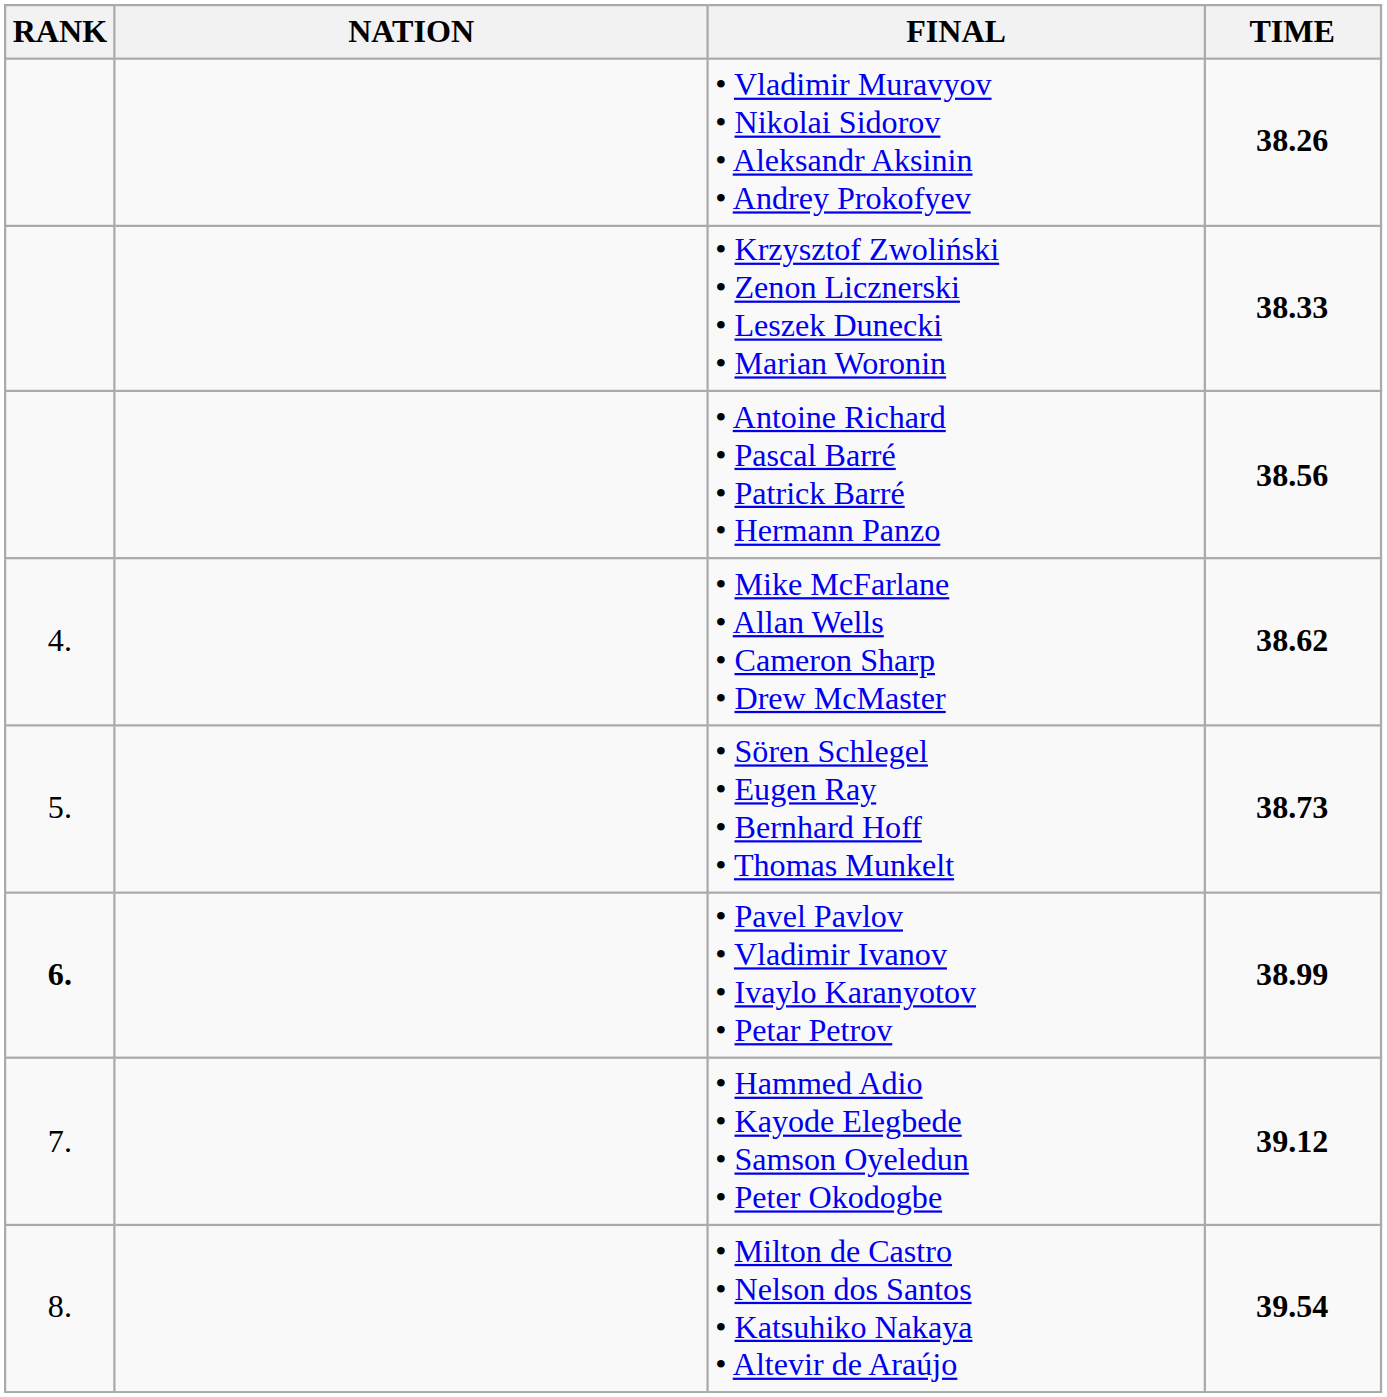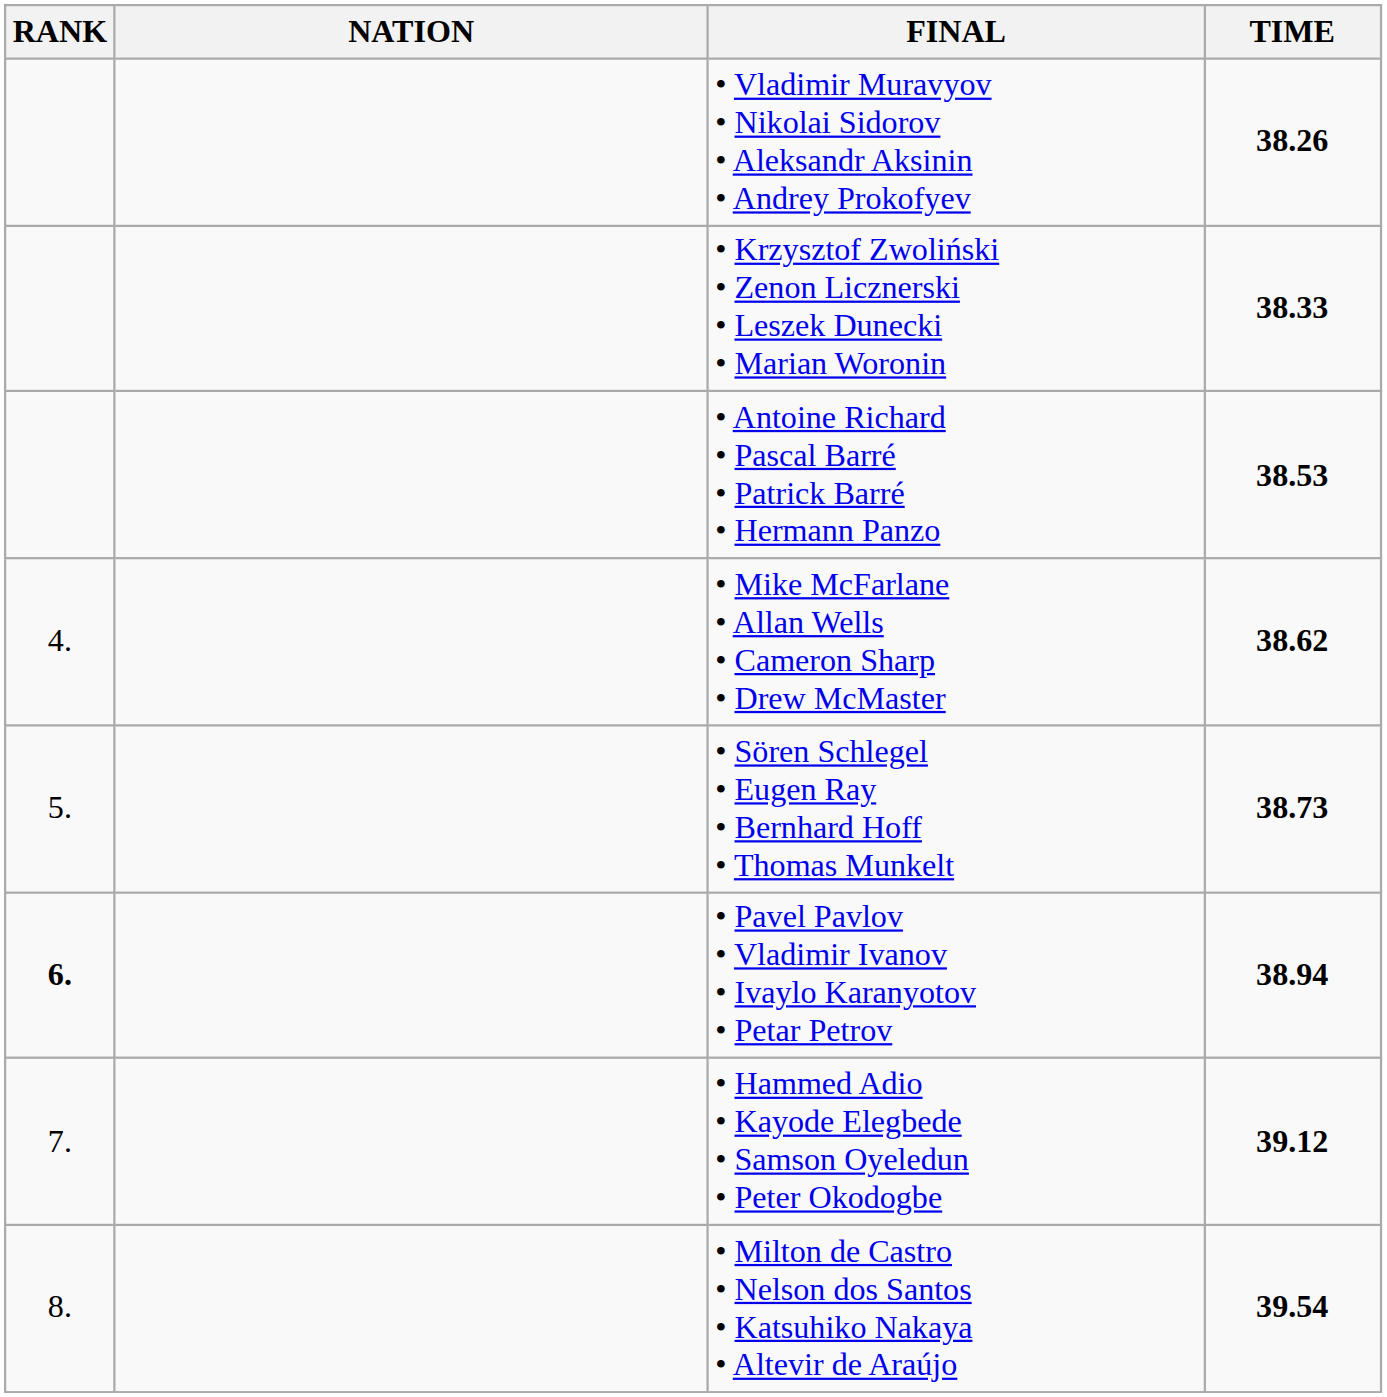(1292, 474) 38.56 -> (1292, 474) 38.53
(1292, 974) 38.99 -> (1292, 974) 38.94
